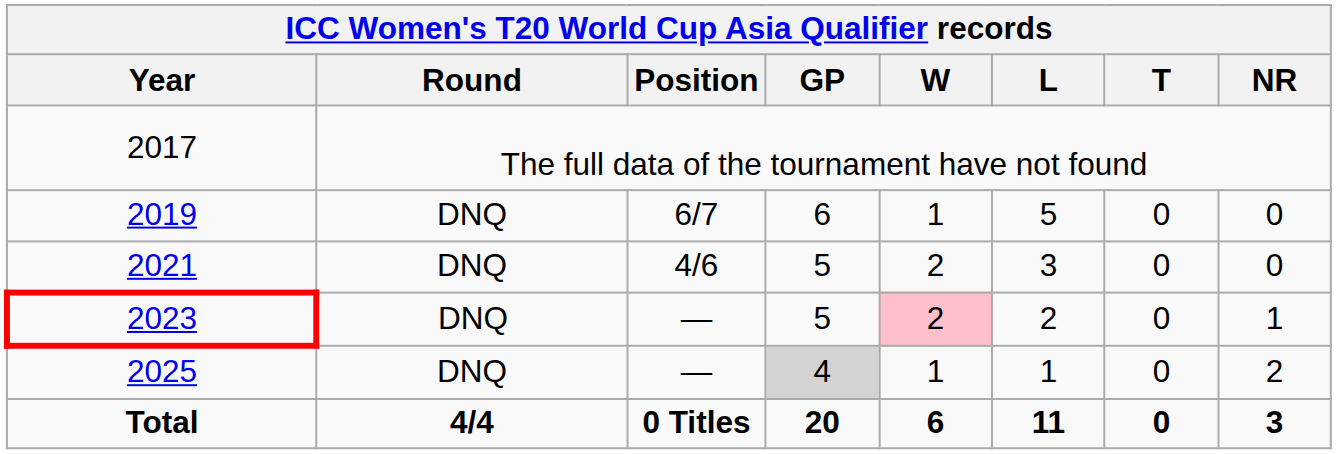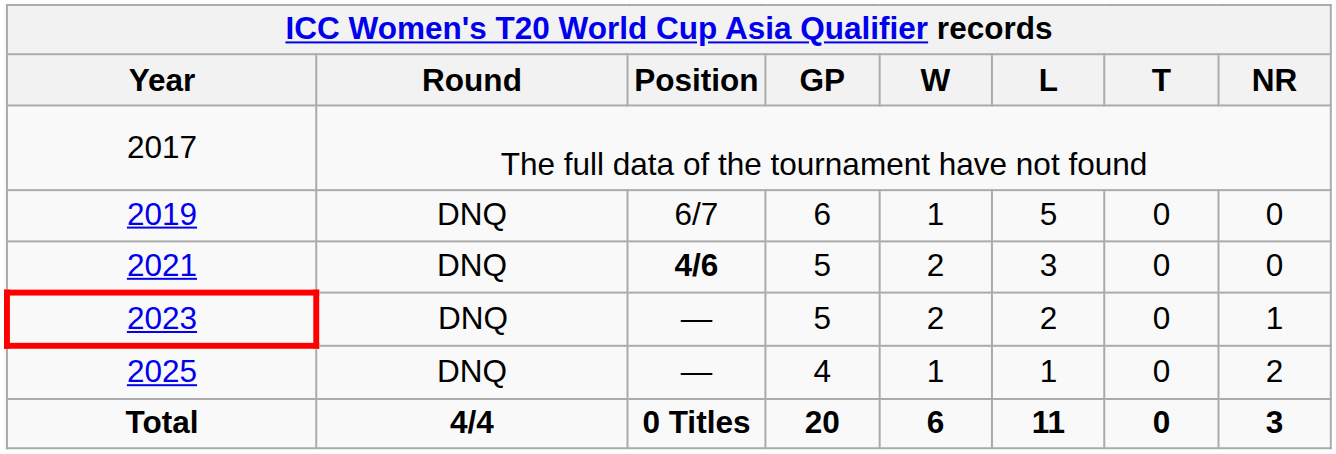(696, 265) normal -> (696, 265) bold
(935, 318) pink background -> (935, 318) no background
(822, 371) lightgrey background -> (822, 371) no background
